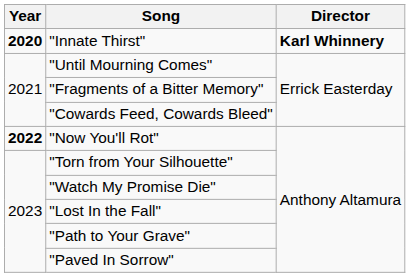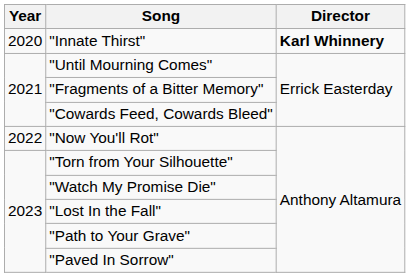(25, 41) bold -> (25, 41) normal
(25, 138) bold -> (25, 138) normal
